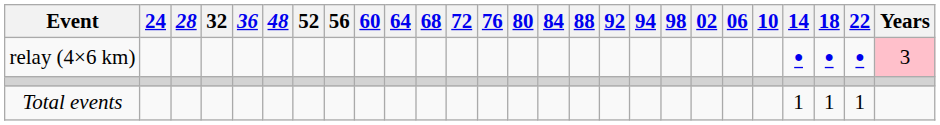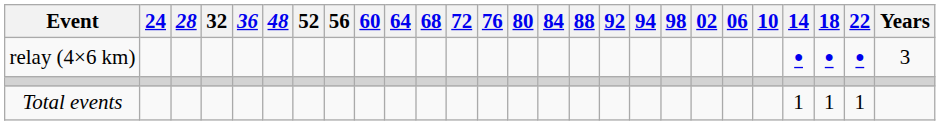(905, 56) pink background -> (905, 56) no background
